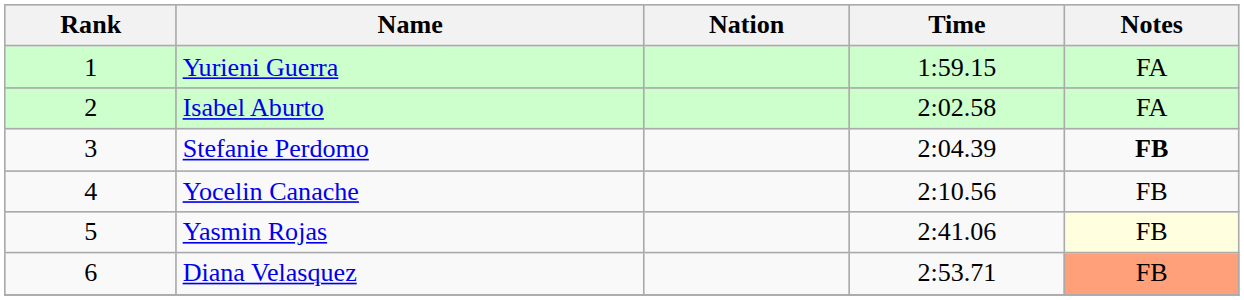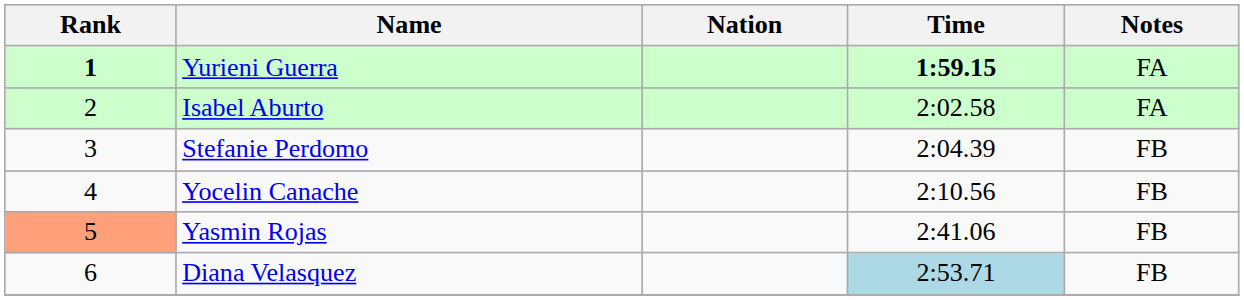(91, 66) normal -> (90, 66) bold
(957, 66) normal -> (956, 66) bold
(1152, 149) bold -> (1152, 149) normal
(91, 231) no background -> (90, 231) lightsalmon background
(1152, 231) lightyellow background -> (1152, 231) no background
(957, 273) no background -> (956, 273) lightblue background
(1152, 273) lightsalmon background -> (1152, 273) no background
